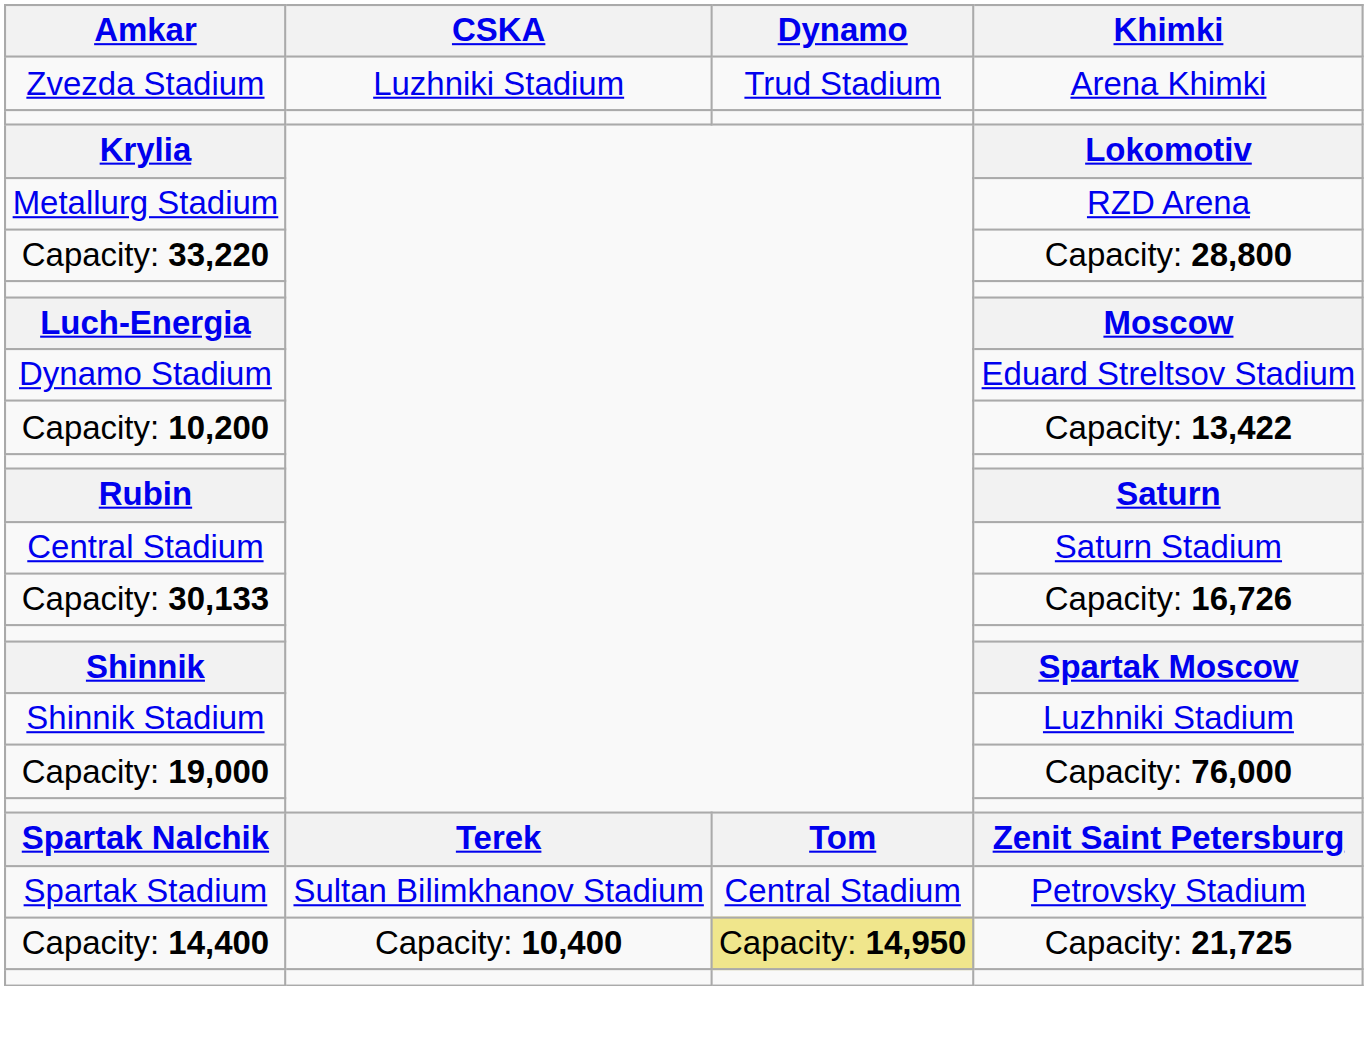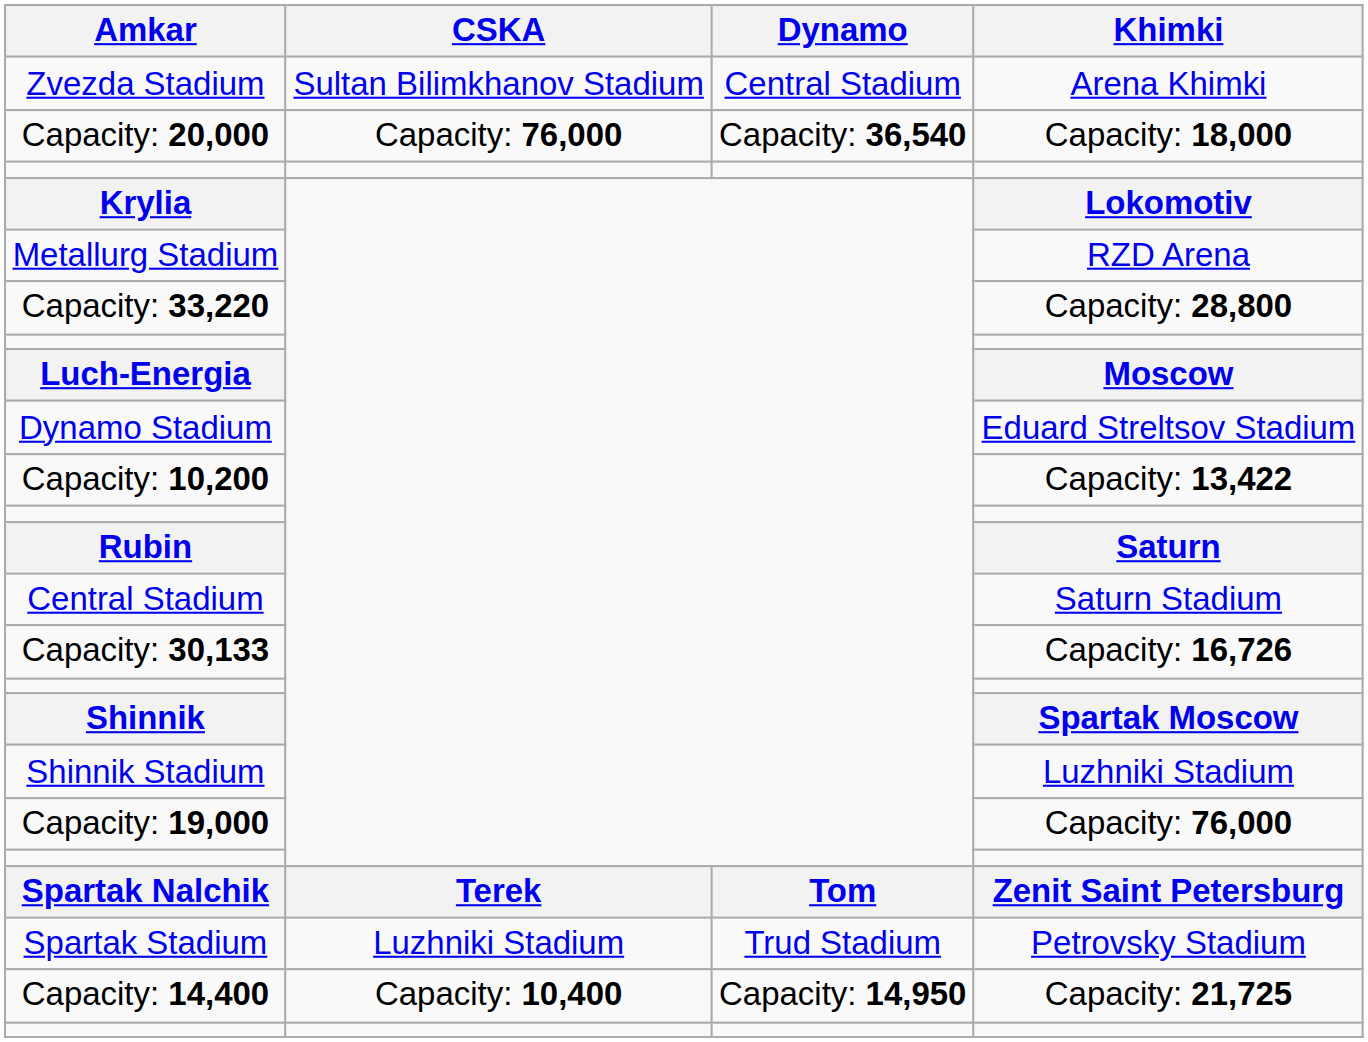(499, 82) Luzhniki Stadium -> (499, 82) Sultan Bilimkhanov Stadium
(843, 82) Trud Stadium -> (843, 82) Central Stadium
+ row: (145, 135)
(499, 890) Sultan Bilimkhanov Stadium -> (499, 942) Luzhniki Stadium
(843, 890) Central Stadium -> (843, 942) Trud Stadium
(843, 942) khaki background -> (843, 995) no background
